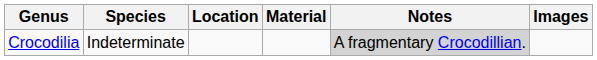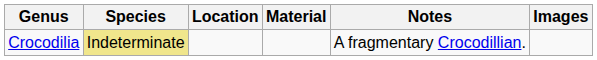(136, 42) no background -> (136, 42) khaki background
(430, 42) lightgrey background -> (430, 42) no background
